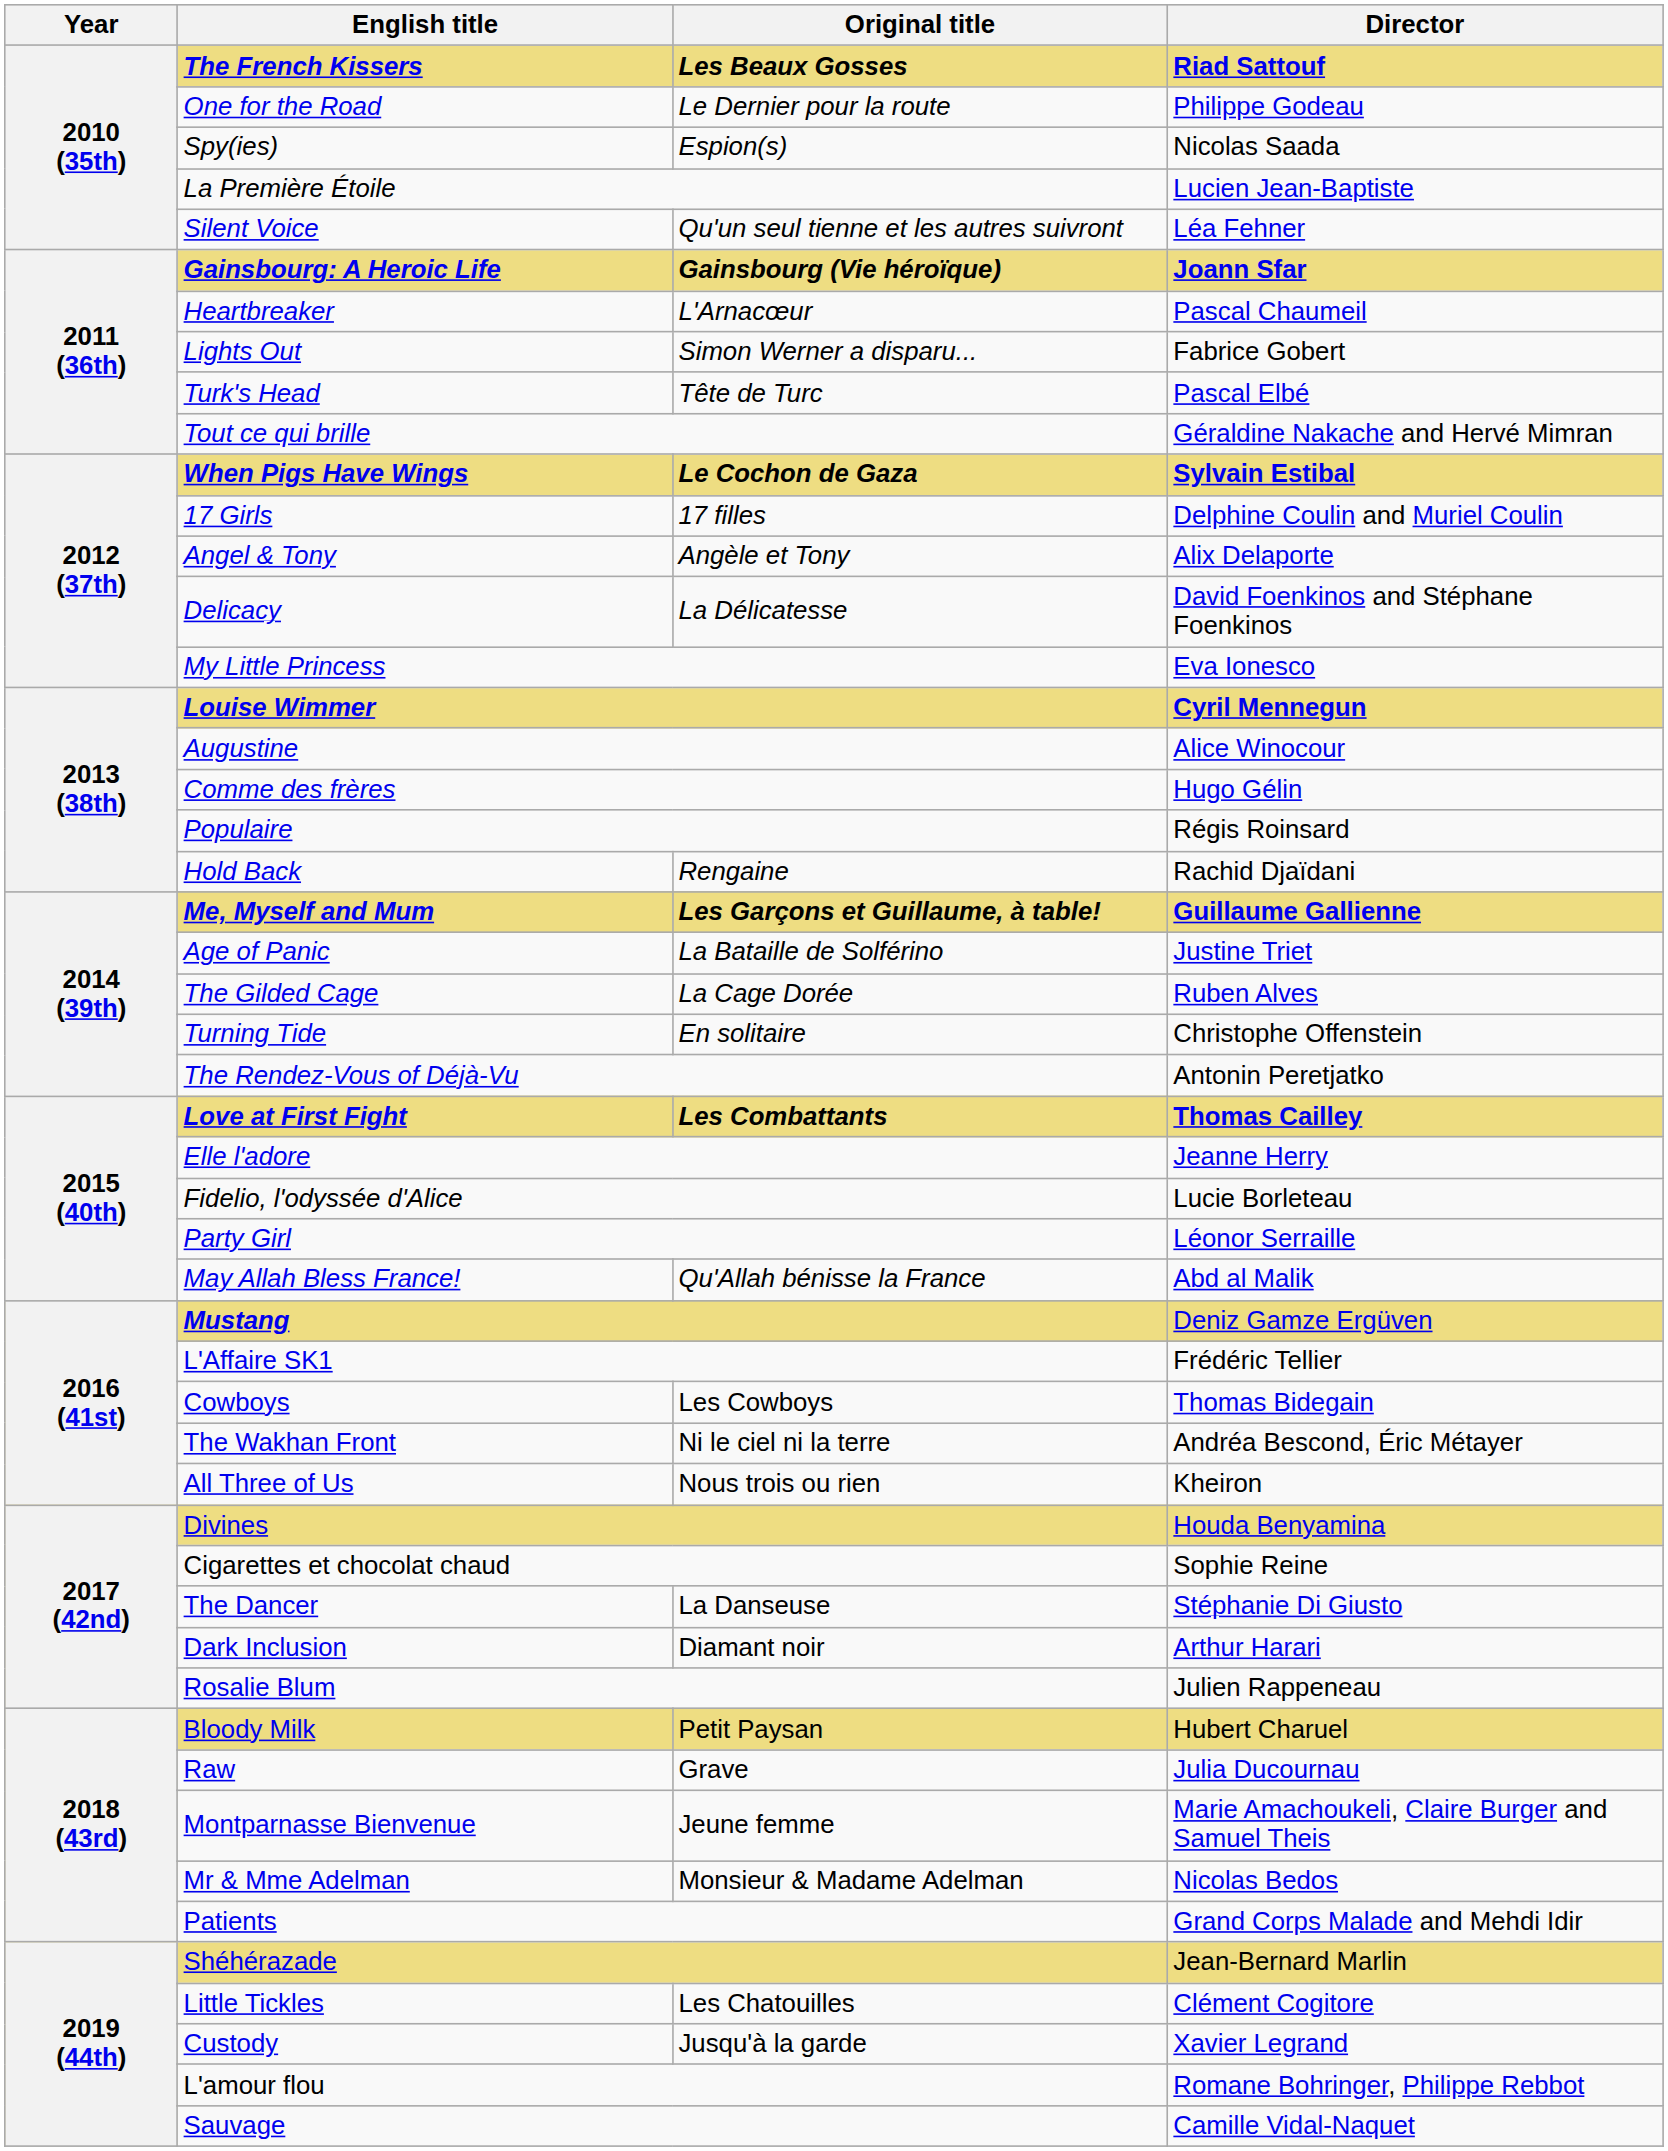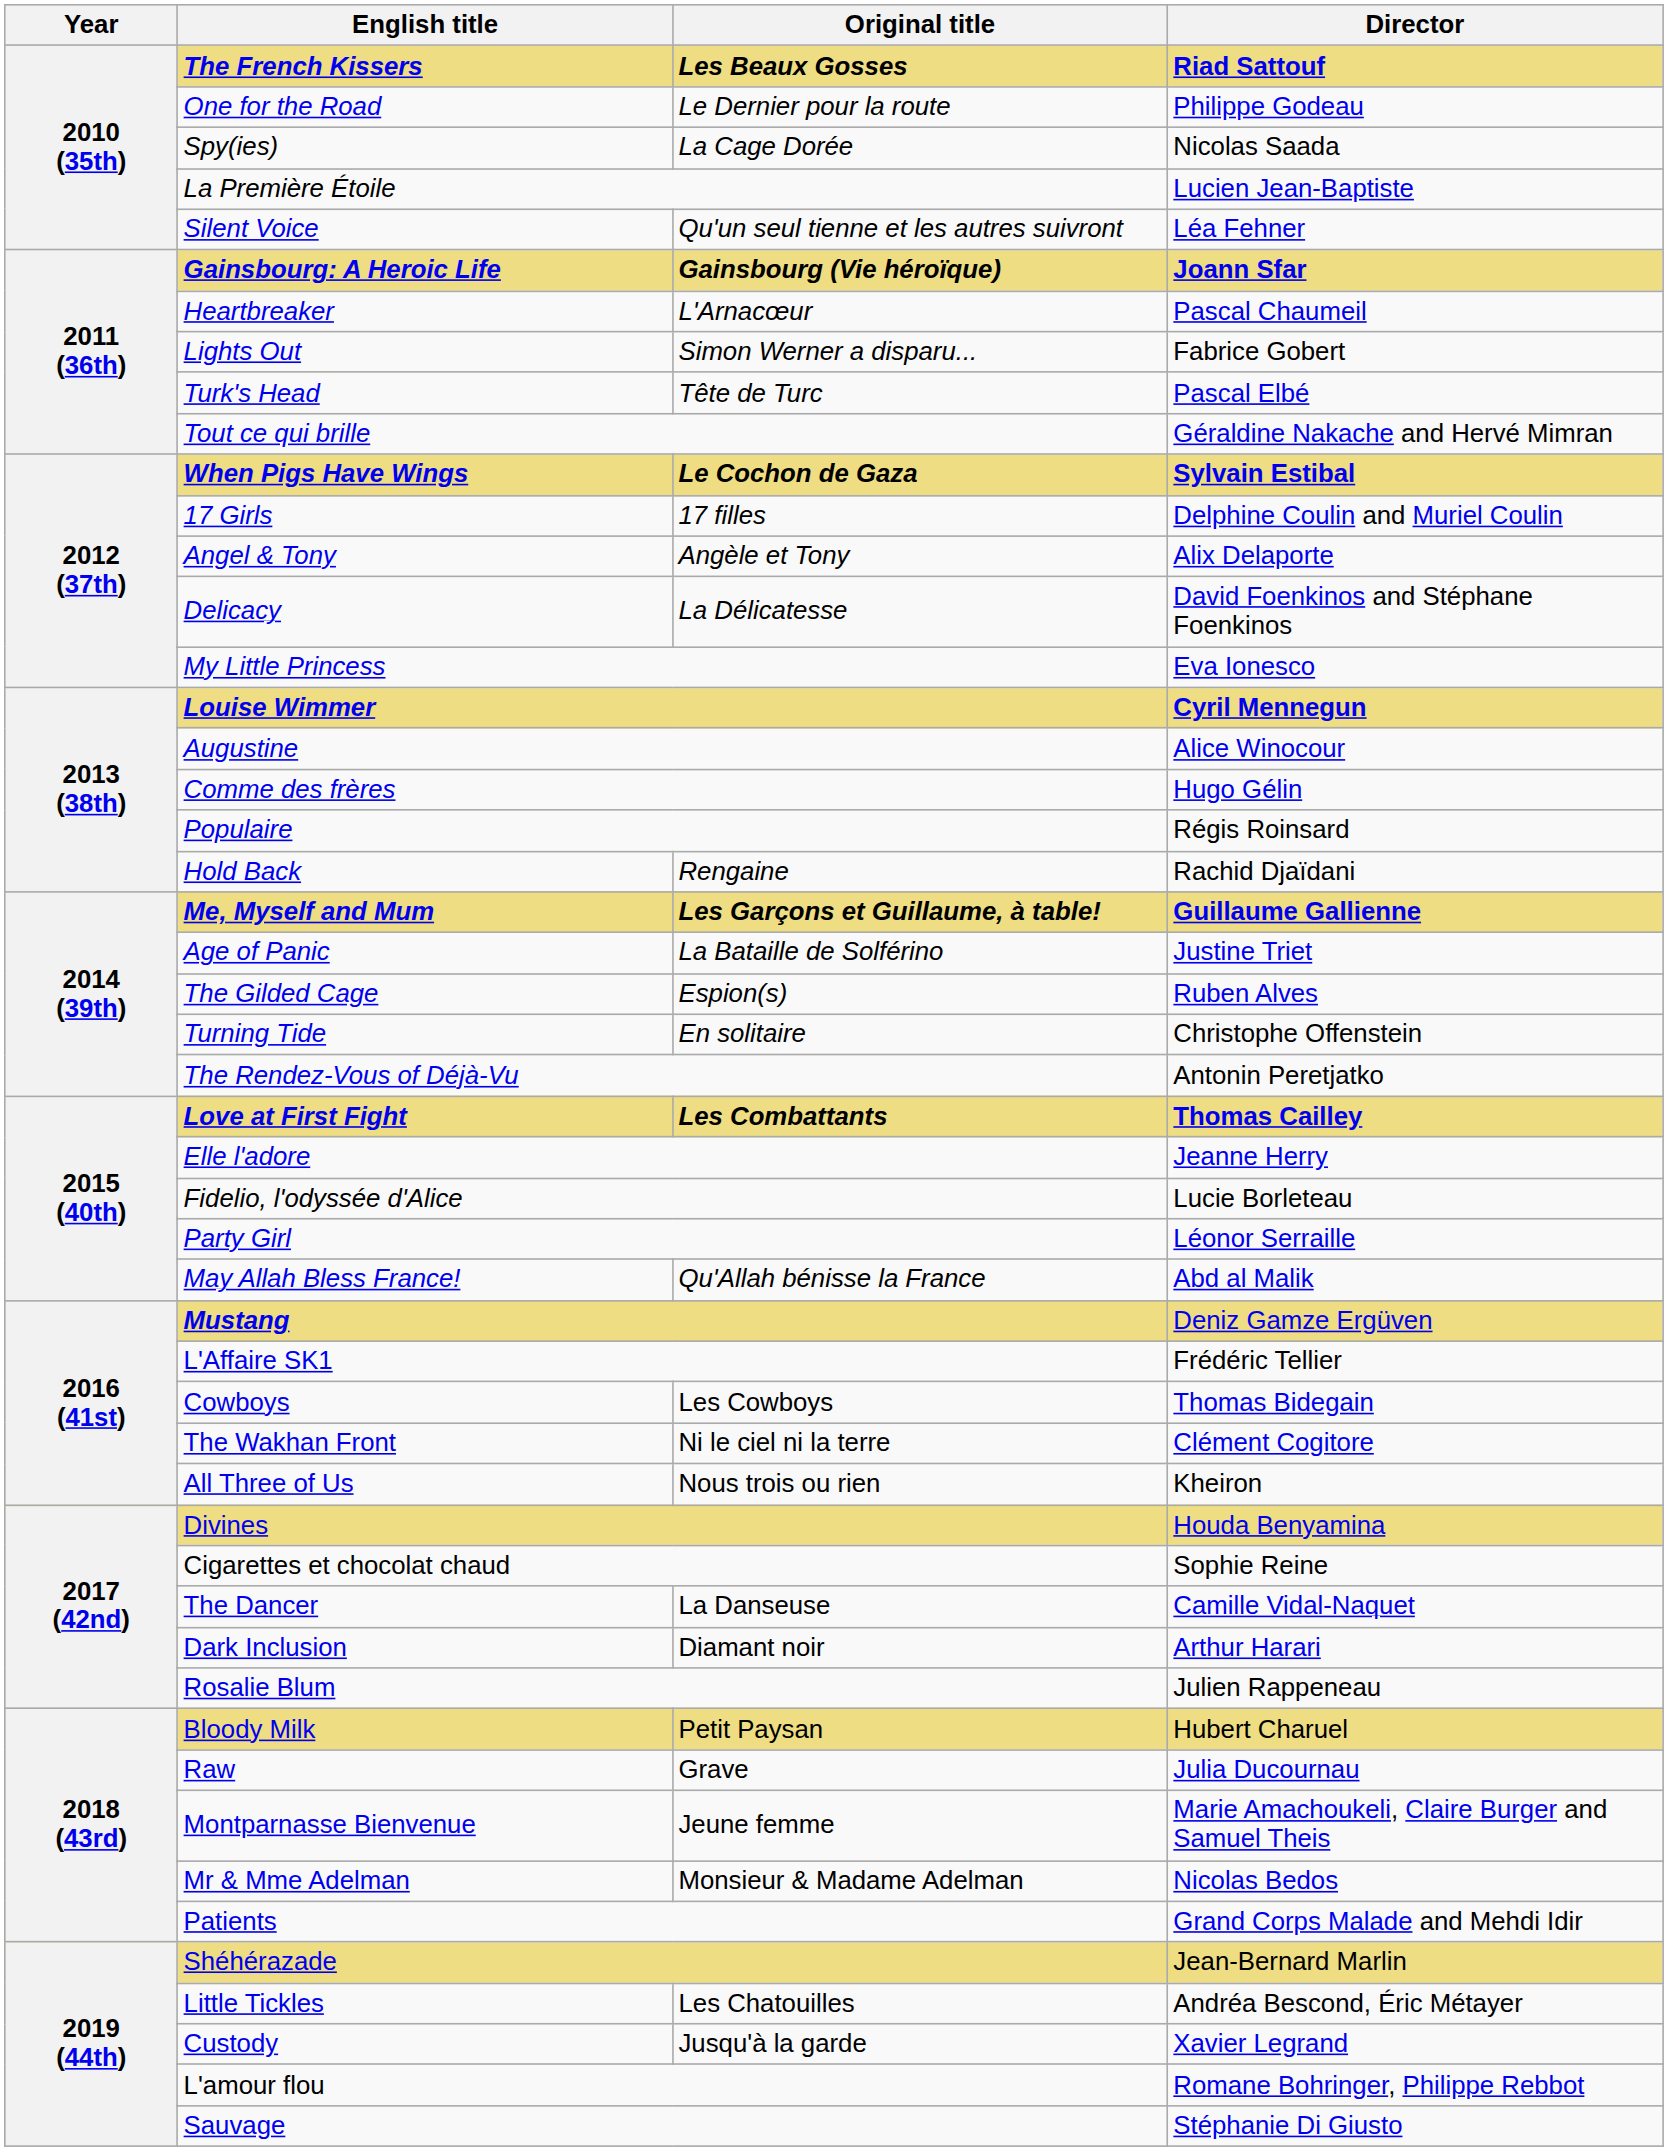(733, 147) Espion(s) -> (766, 147) La Cage Dorée
(766, 993) La Cage Dorée -> (733, 993) Espion(s)
(1348, 1442) Andréa Bescond, Éric Métayer -> (1274, 1442) Clément Cogitore
(1288, 1606) Stéphanie Di Giusto -> (1294, 1606) Camille Vidal-Naquet
(1274, 2003) Clément Cogitore -> (1348, 2003) Andréa Bescond, Éric Métayer
(1294, 2125) Camille Vidal-Naquet -> (1288, 2125) Stéphanie Di Giusto
